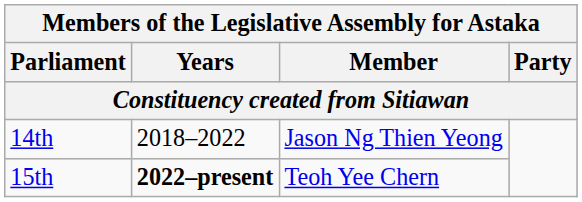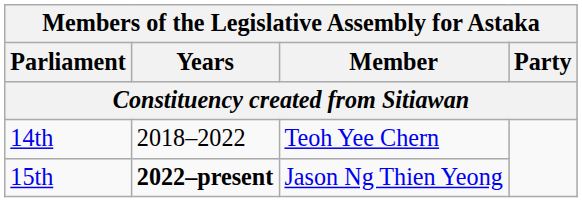(394, 138) Jason Ng Thien Yeong -> (362, 138) Teoh Yee Chern
(362, 176) Teoh Yee Chern -> (394, 176) Jason Ng Thien Yeong
